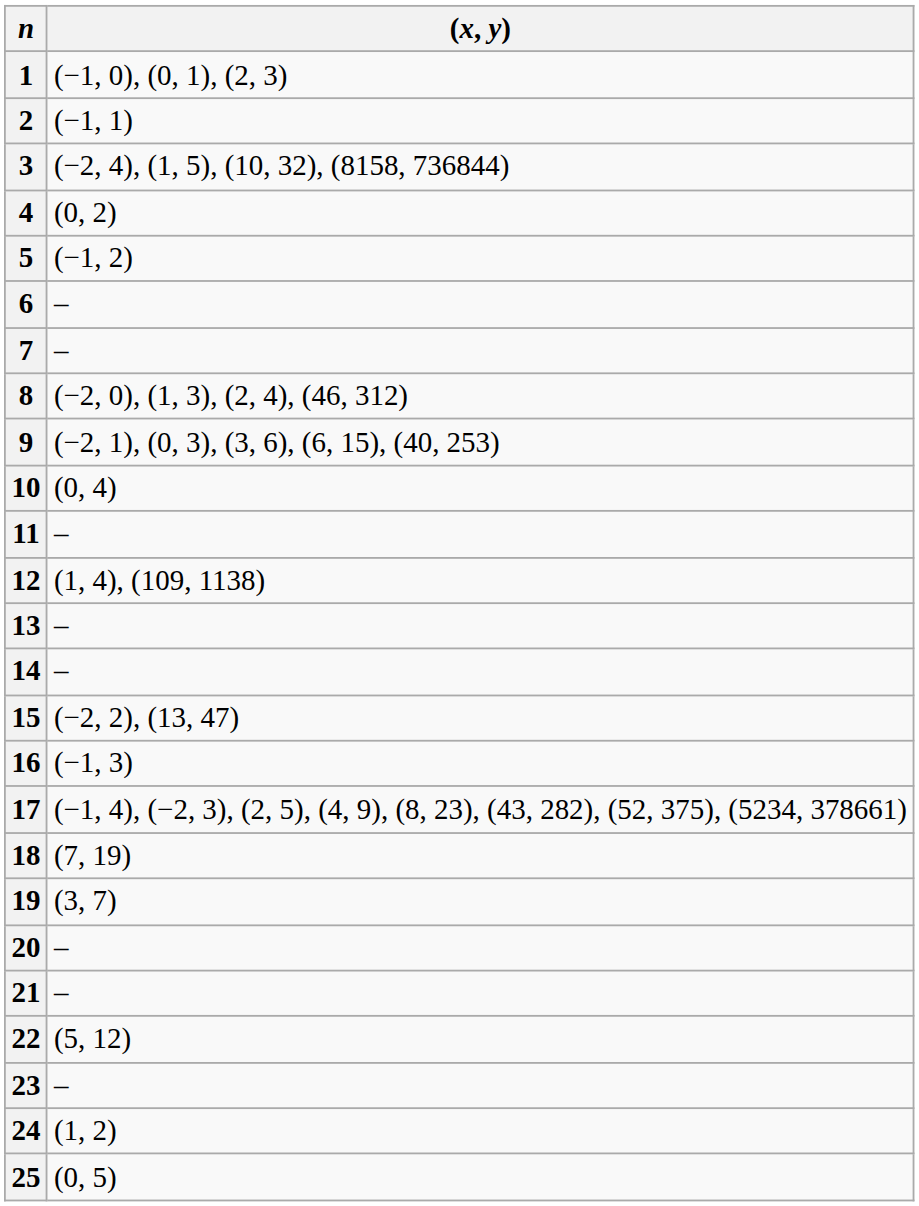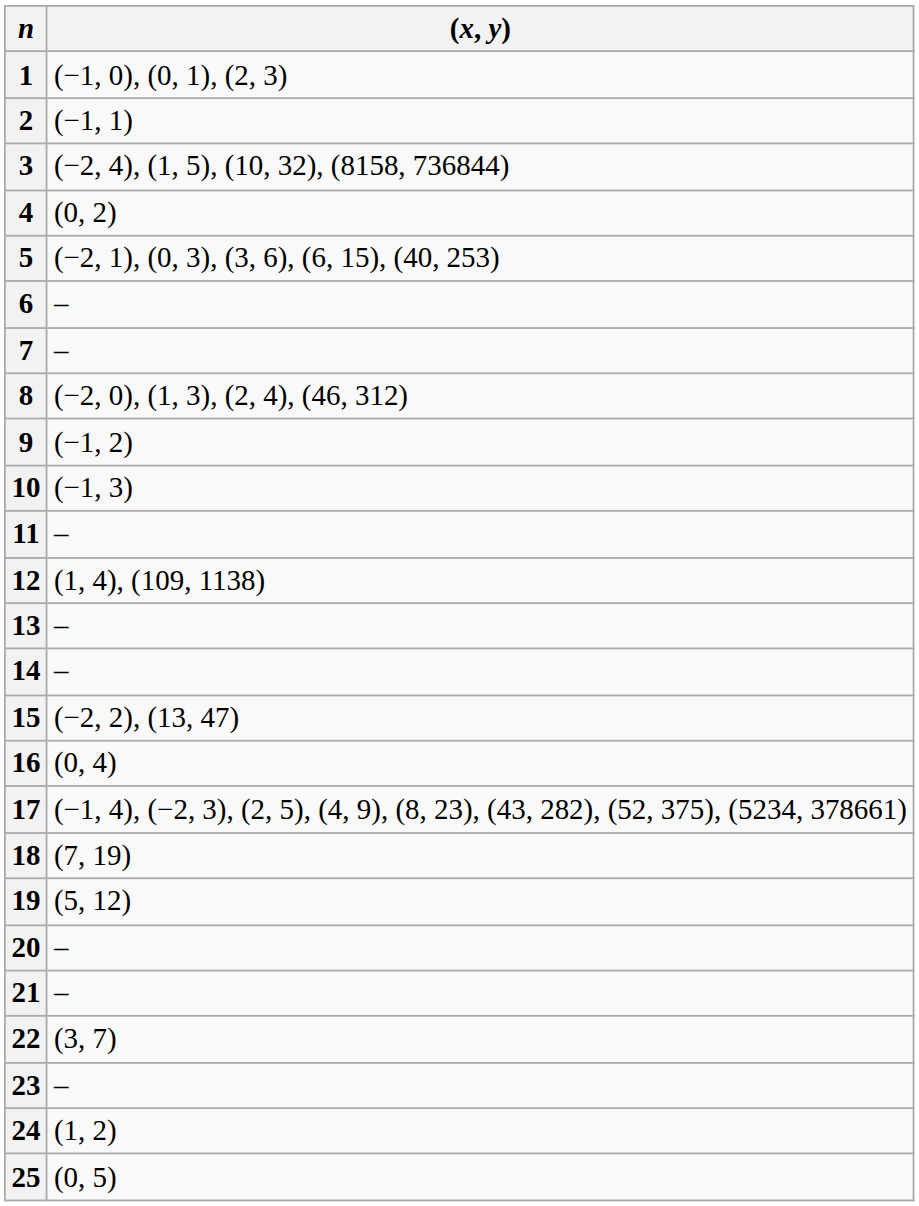(93, 258) (−1, 2) -> (277, 258) (−2, 1), (0, 3), (3, 6), (6, 15), (40, 253)
(277, 441) (−2, 1), (0, 3), (3, 6), (6, 15), (40, 253) -> (93, 441) (−1, 2)
(85, 487) (0, 4) -> (93, 487) (−1, 3)
(93, 763) (−1, 3) -> (85, 763) (0, 4)
(85, 901) (3, 7) -> (92, 901) (5, 12)
(92, 1038) (5, 12) -> (85, 1038) (3, 7)
